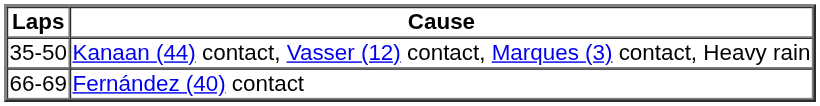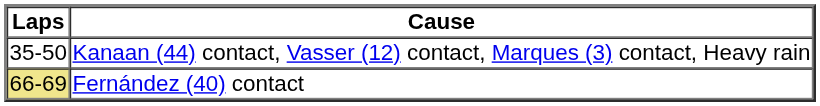(38, 83) no background -> (38, 83) khaki background
